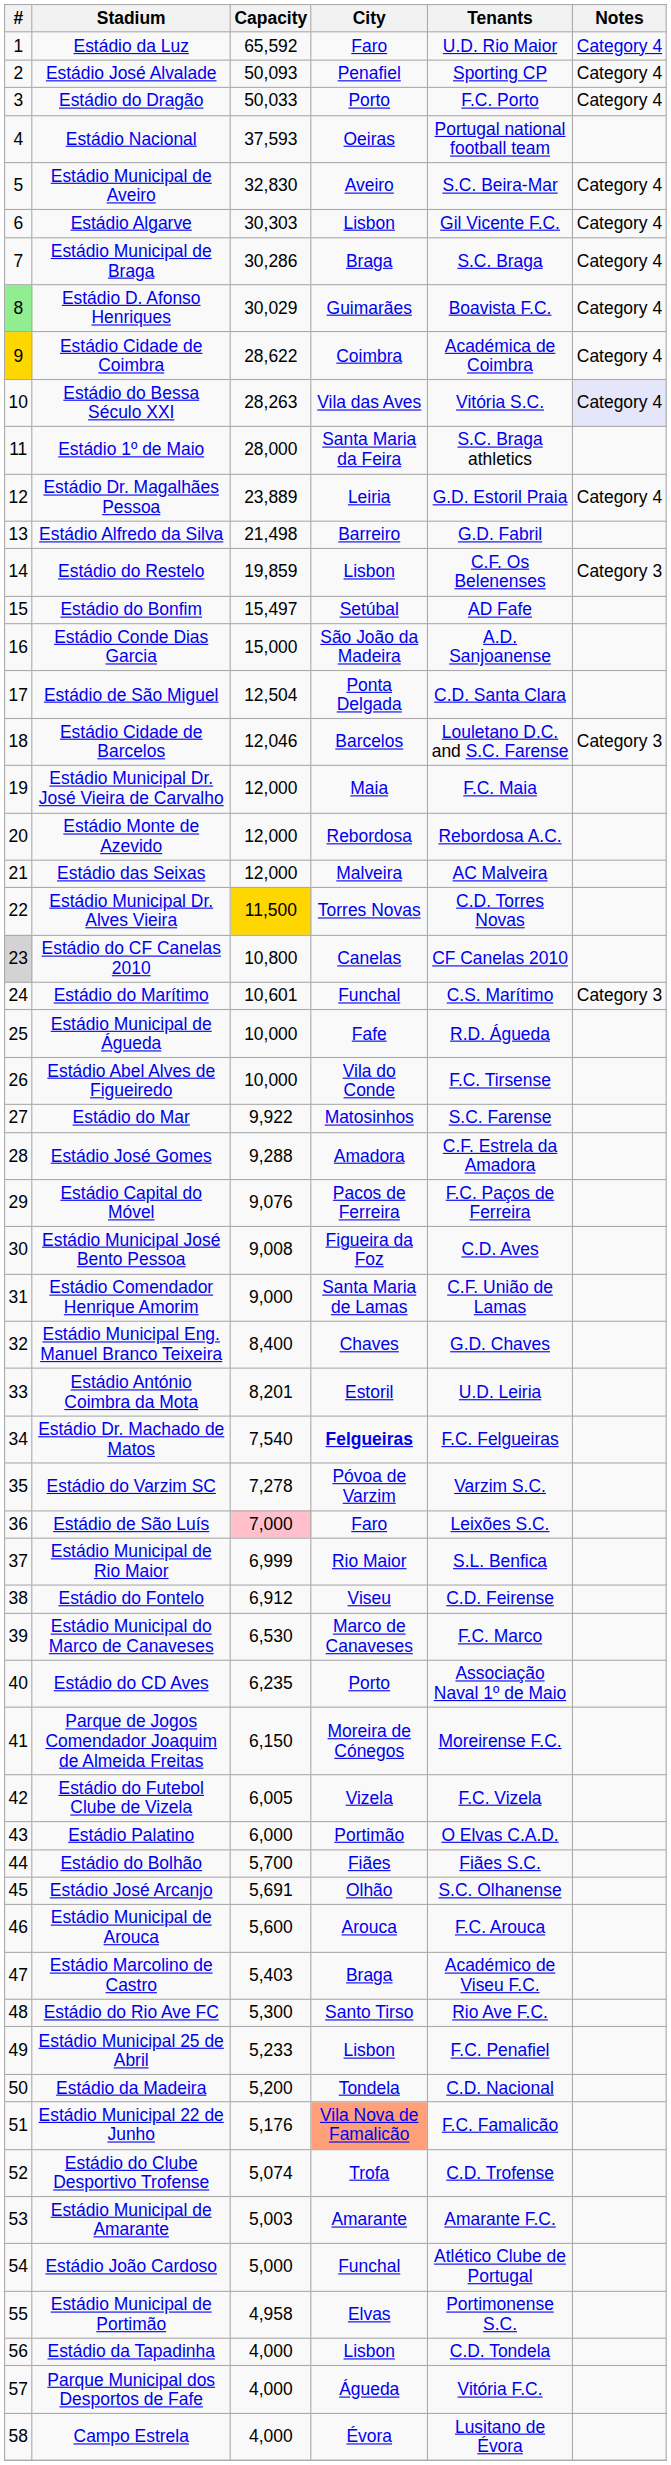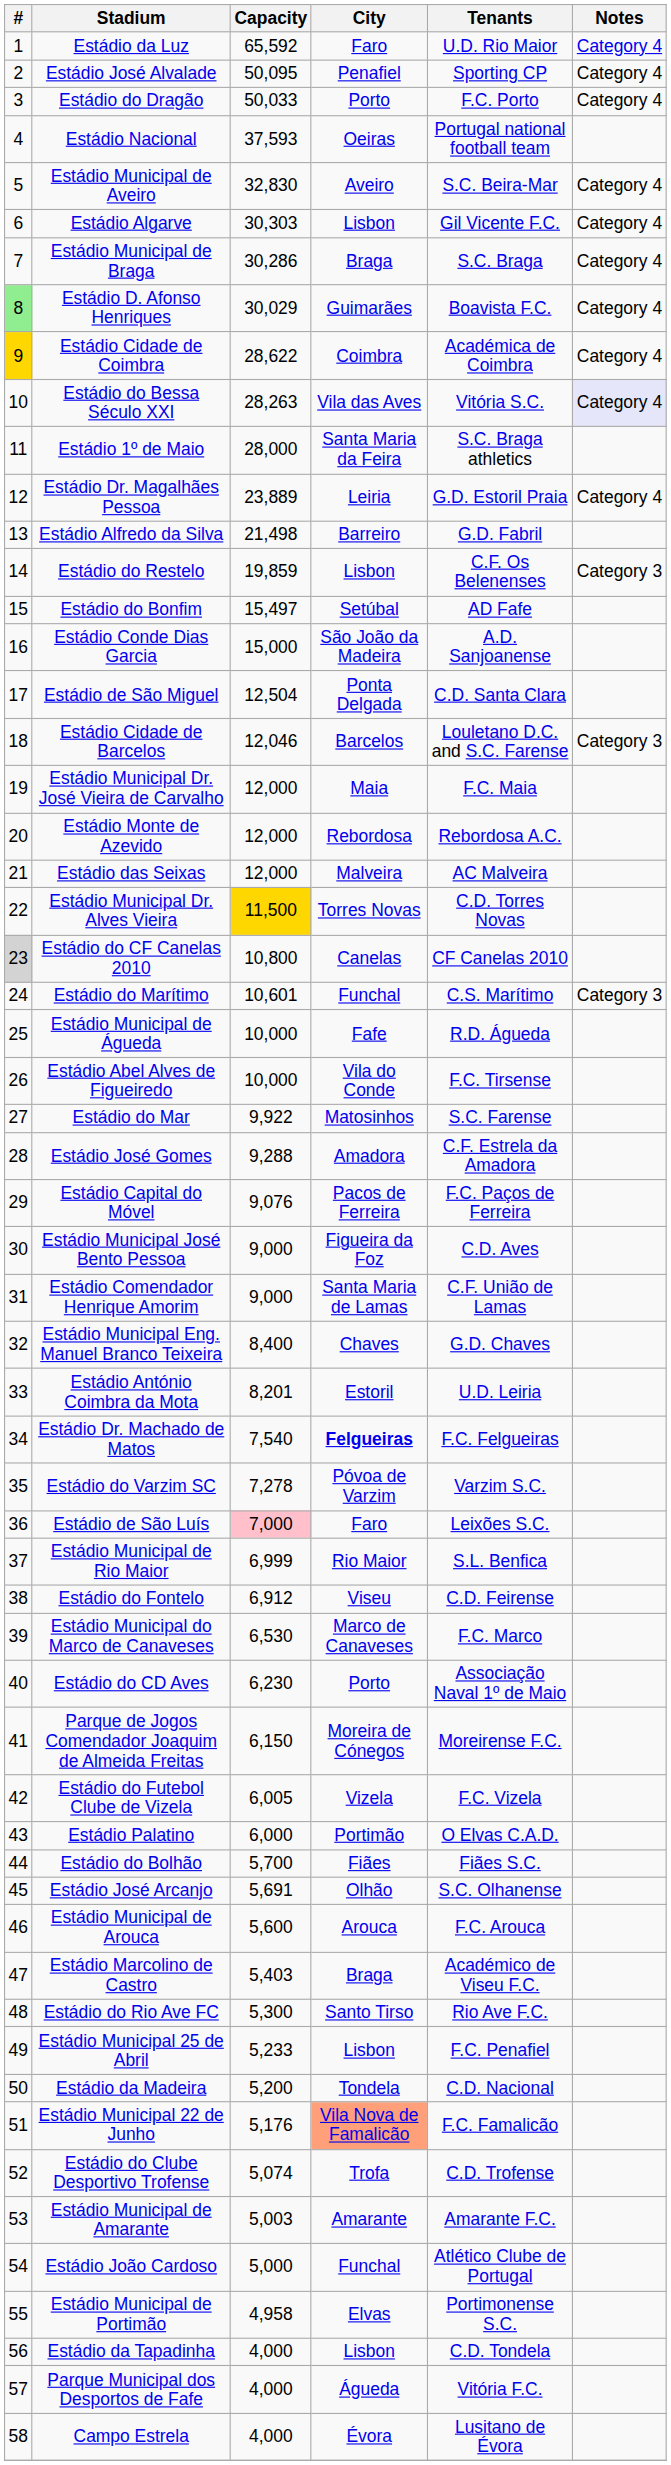(271, 73) 50,093 -> (271, 73) 50,095
(271, 1250) 9,008 -> (271, 1250) 9,000
(271, 1683) 6,235 -> (271, 1683) 6,230
